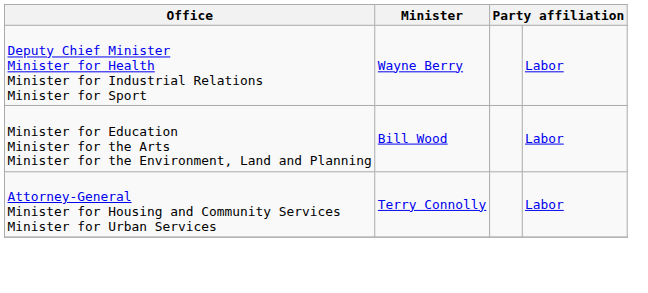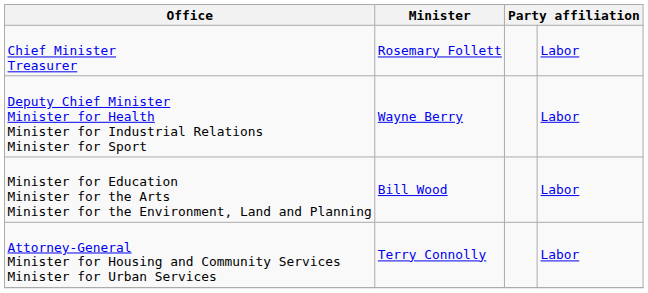+ row: (62, 58)
